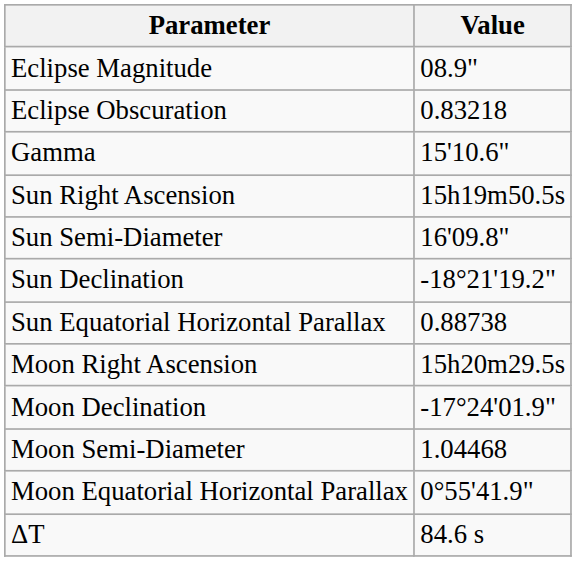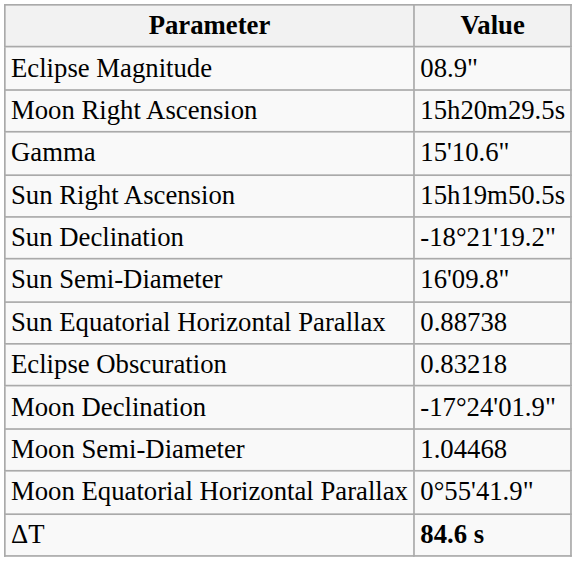rows swapped: (119, 110) <-> (134, 364)
rows swapped: (97, 279) <-> (117, 237)
(452, 534) normal -> (452, 534) bold
